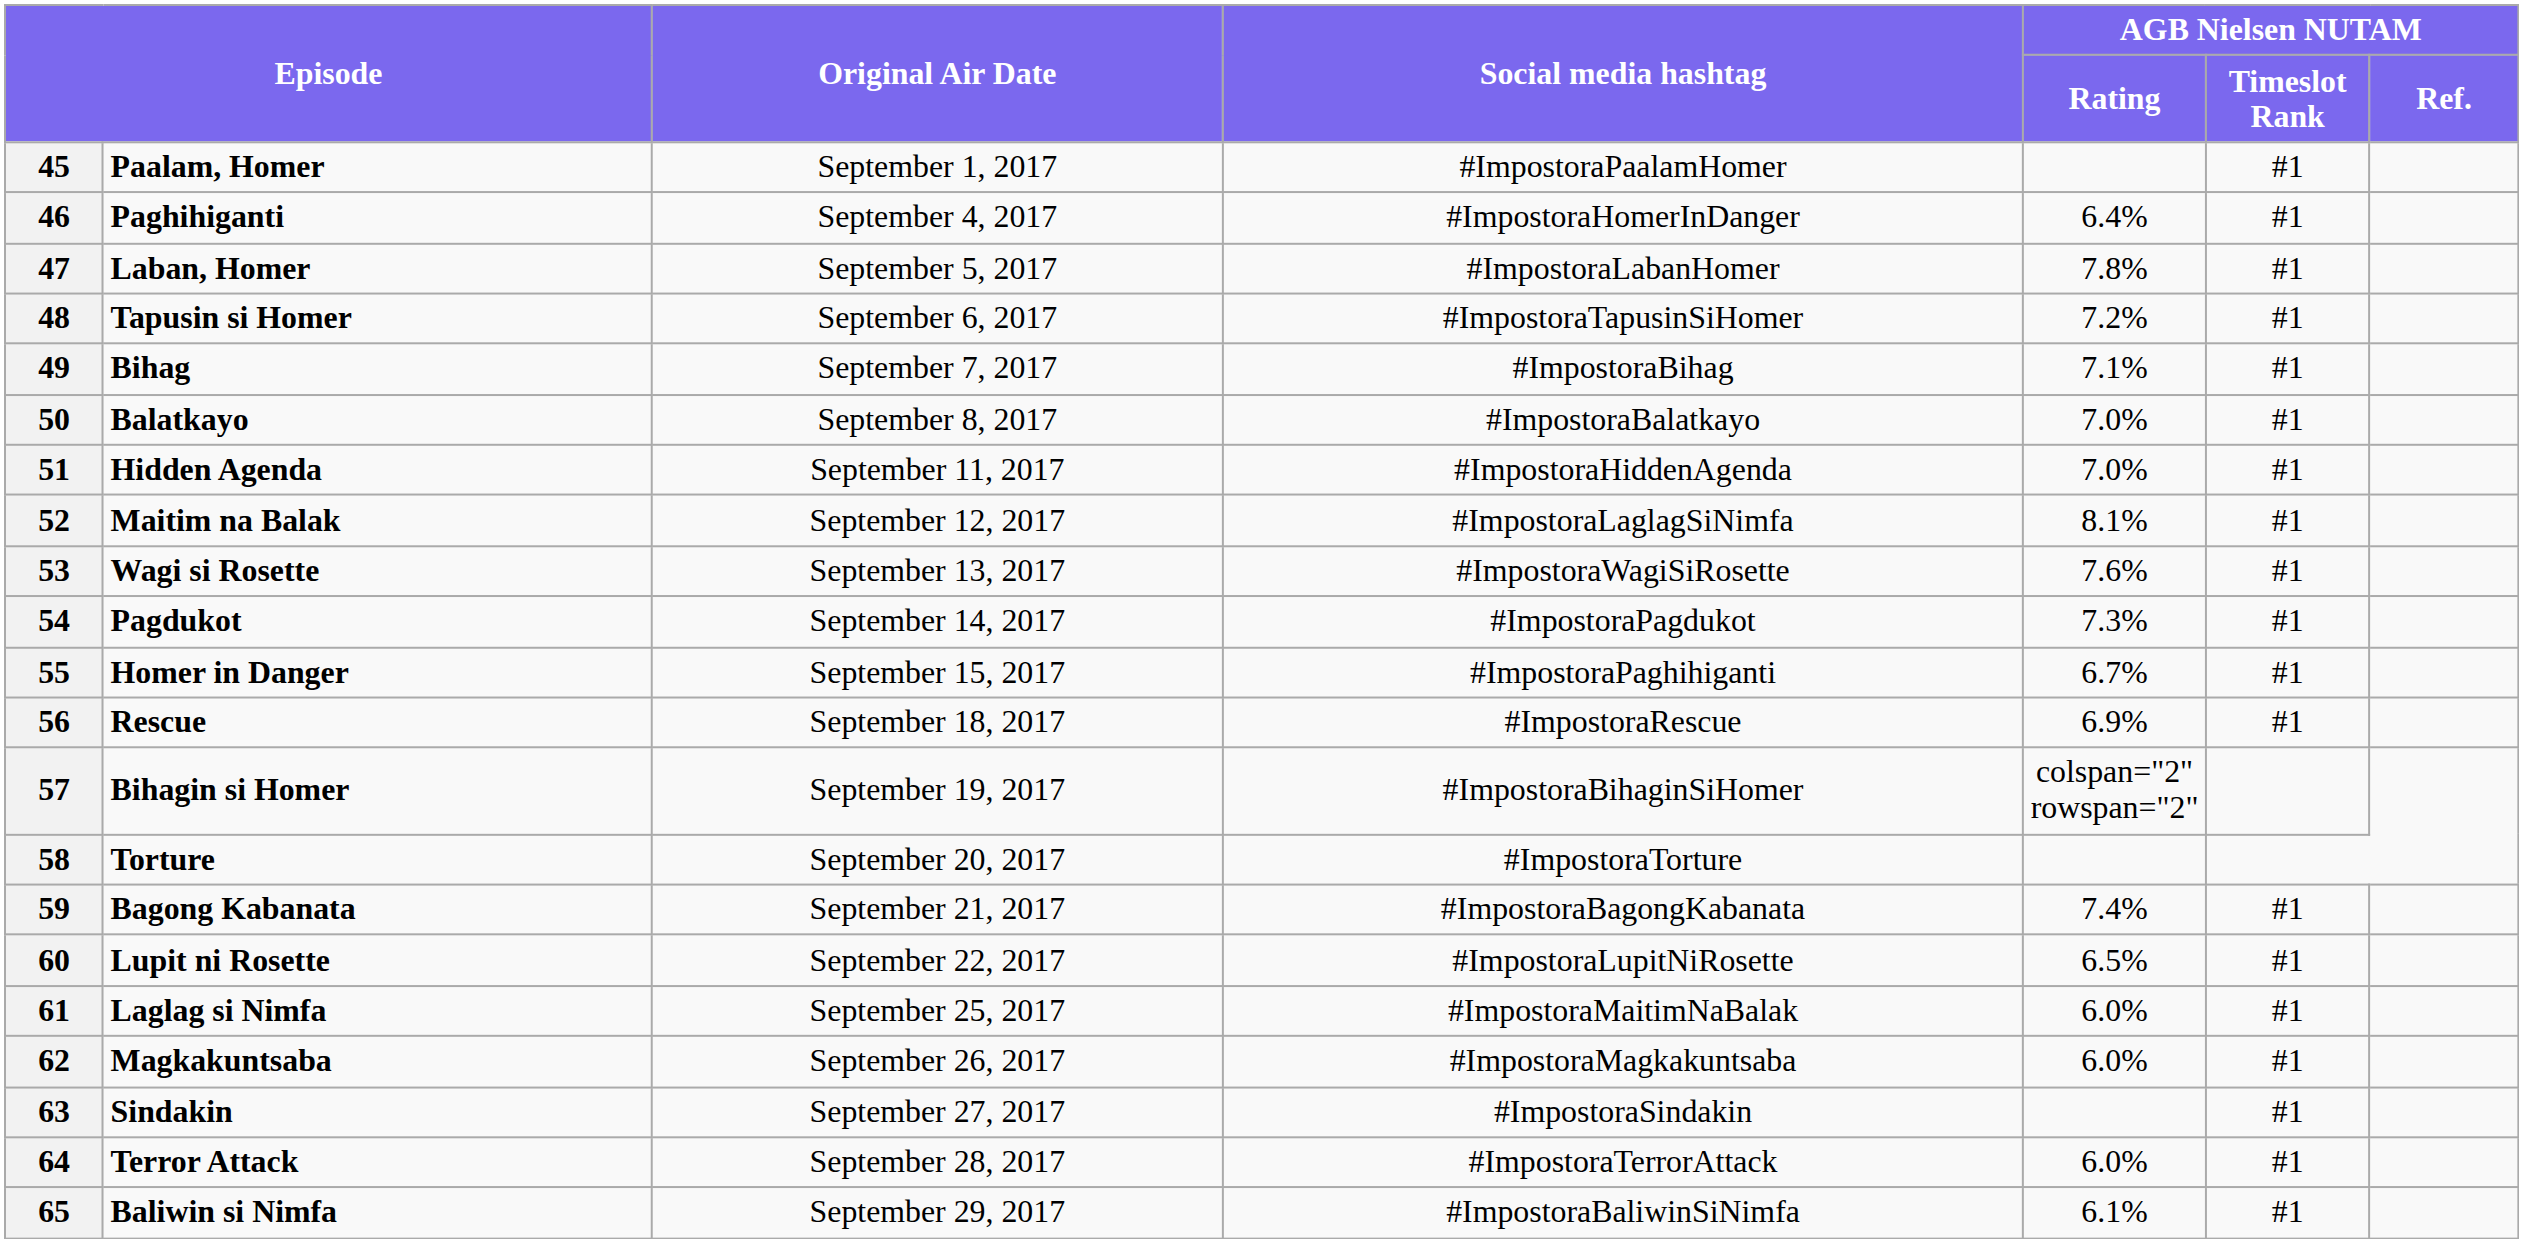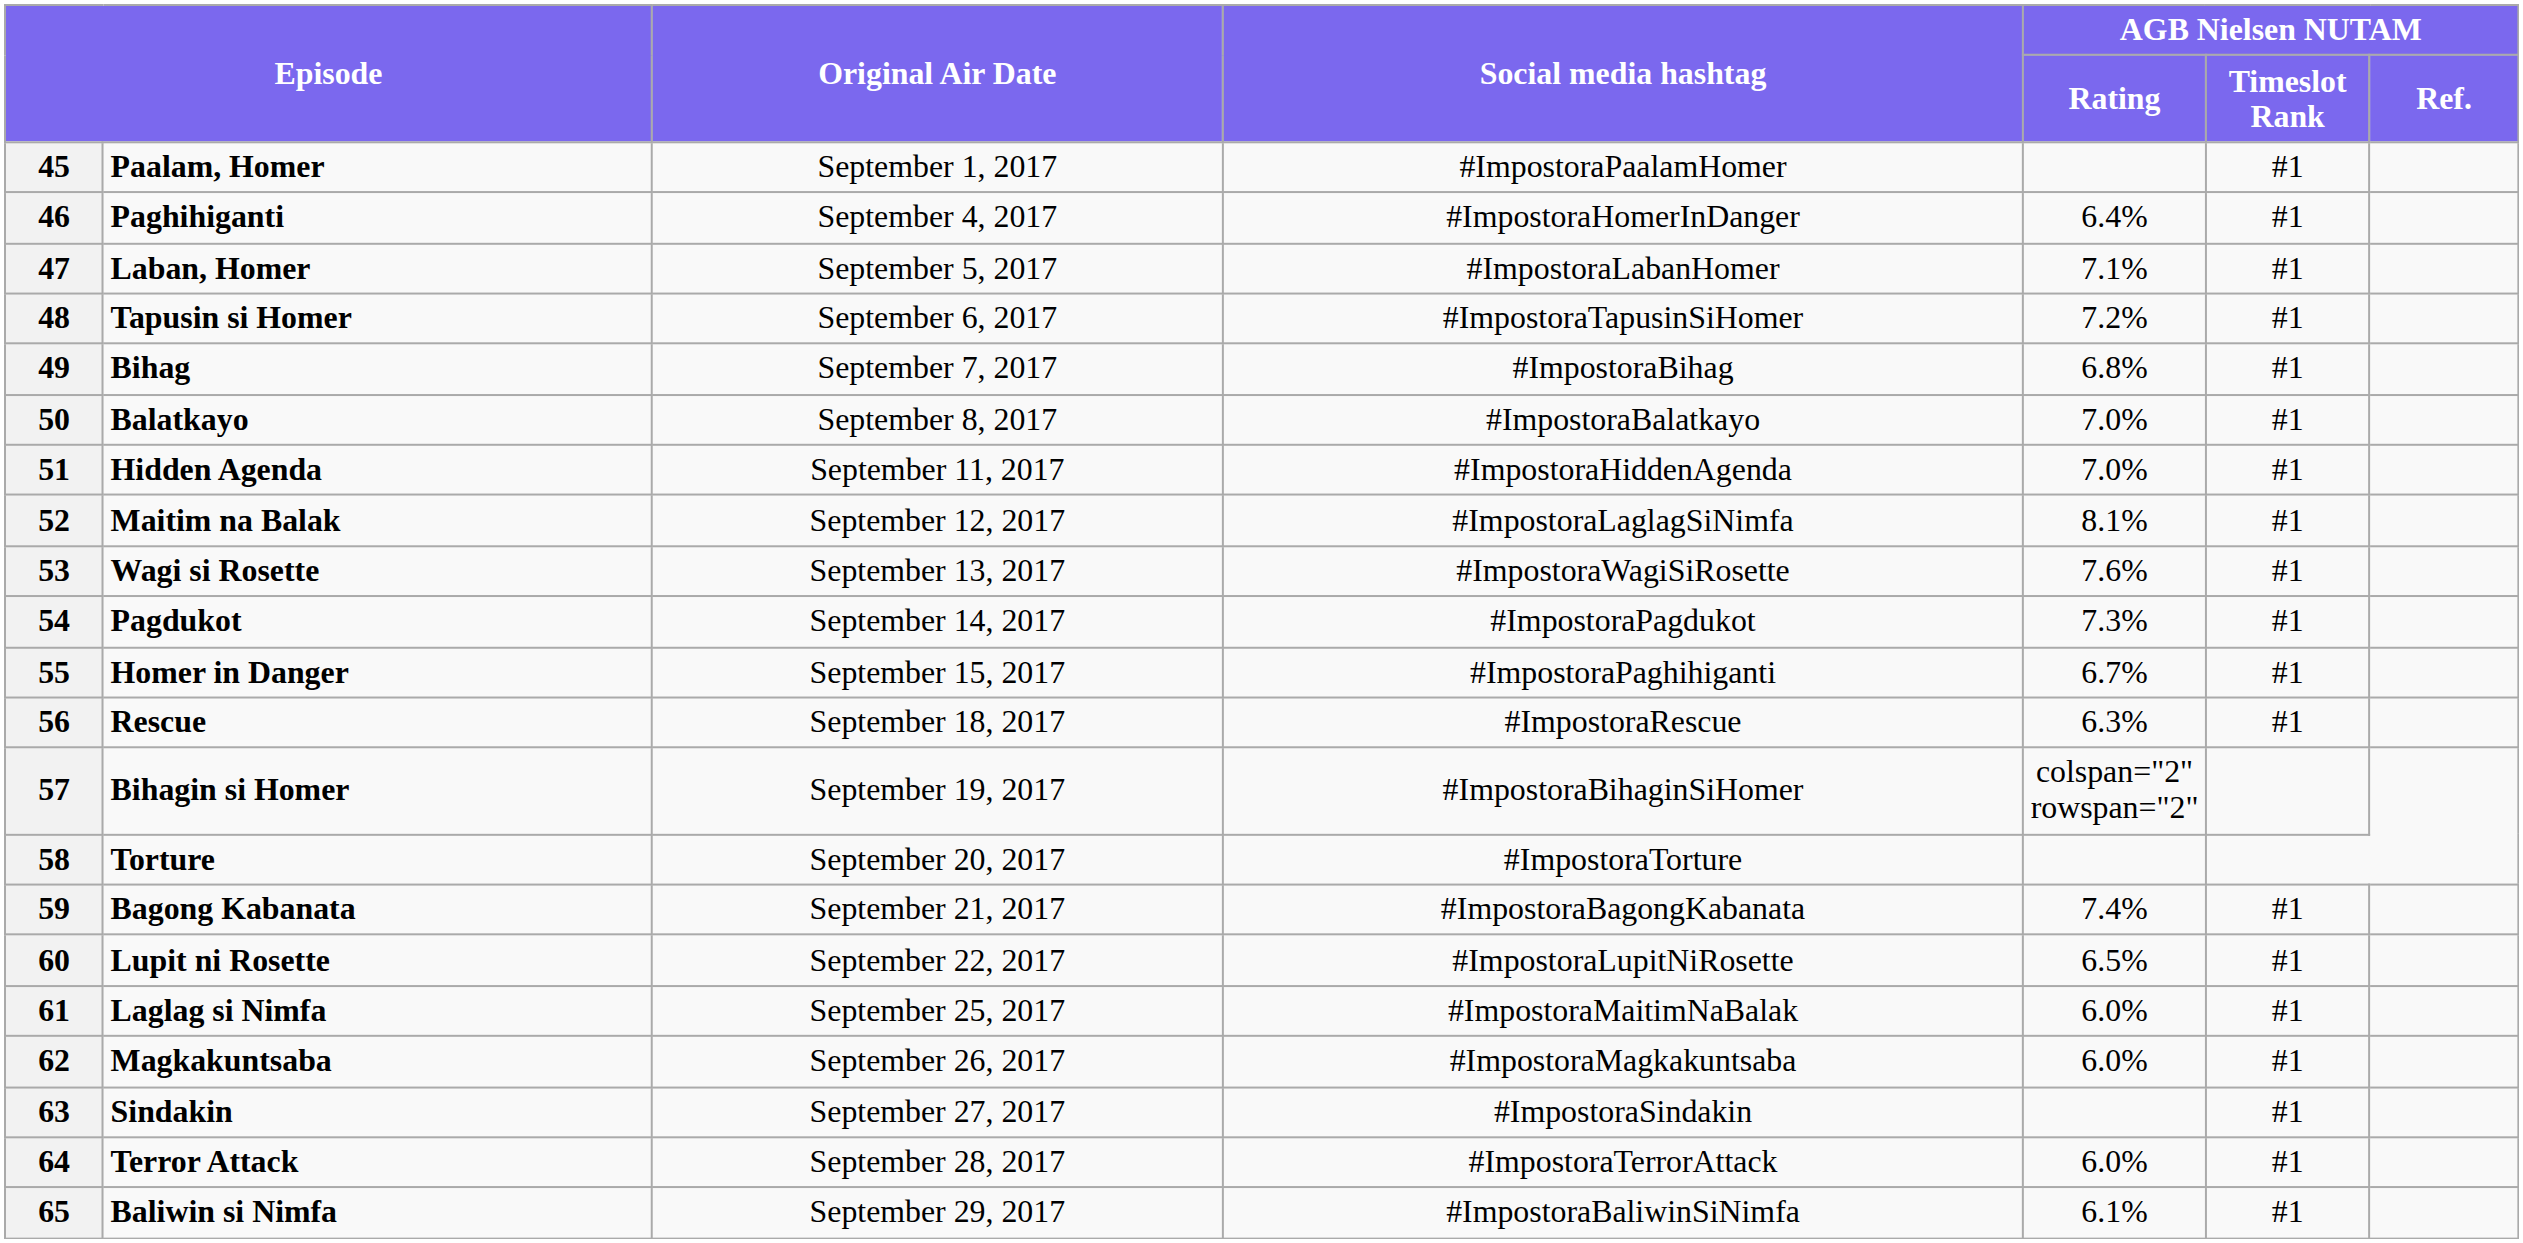(2115, 267) 7.8% -> (2115, 267) 7.1%
(2115, 368) 7.1% -> (2115, 368) 6.8%
(2115, 722) 6.9% -> (2115, 722) 6.3%
